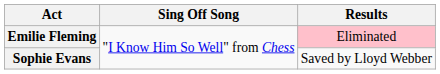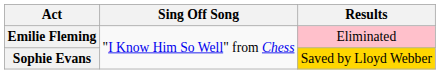(366, 58) no background -> (366, 58) gold background
